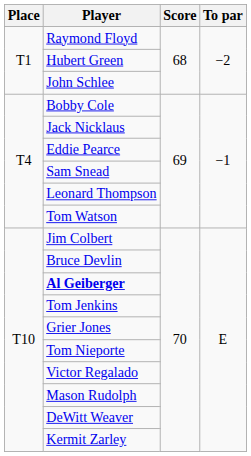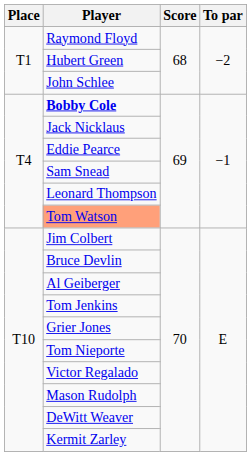(80, 104) normal -> (81, 104) bold
(82, 216) no background -> (82, 216) lightsalmon background
(86, 283) bold -> (83, 283) normal
